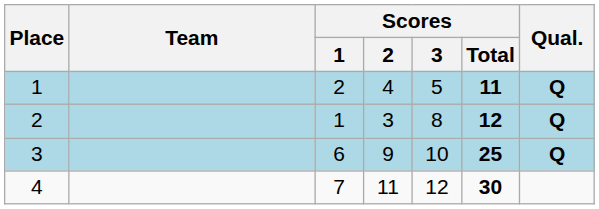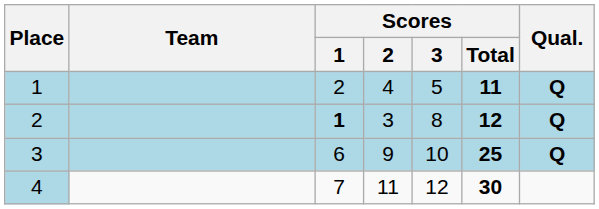(339, 120) normal -> (339, 120) bold
(37, 187) no background -> (37, 187) lightblue background
